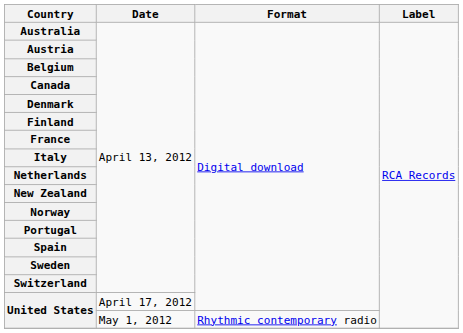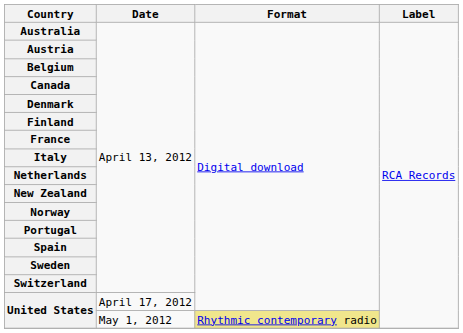(287, 320) no background -> (287, 320) khaki background
